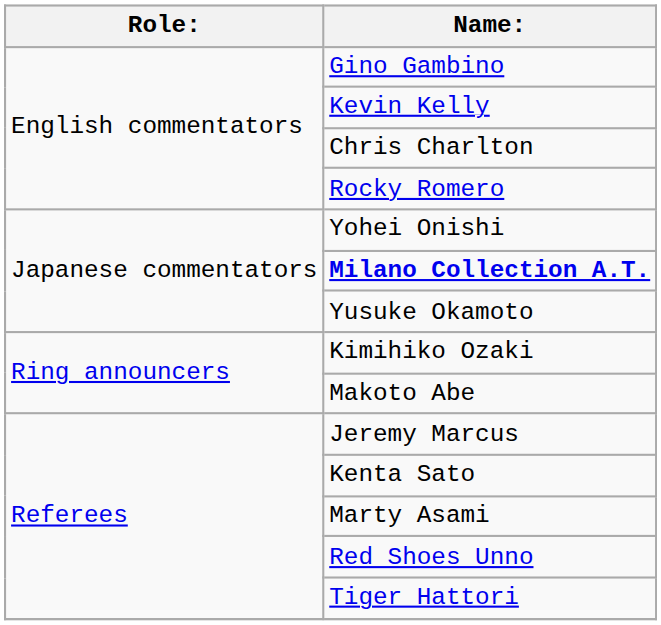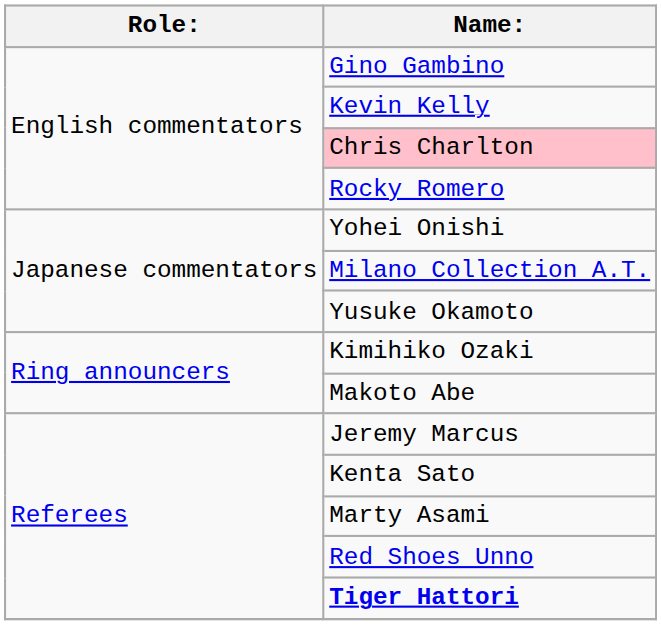(431, 148) no background -> (431, 148) pink background
(490, 271) bold -> (490, 271) normal
(424, 598) normal -> (424, 598) bold
